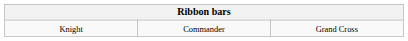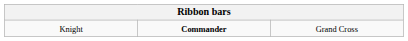(204, 29) normal -> (204, 28) bold
